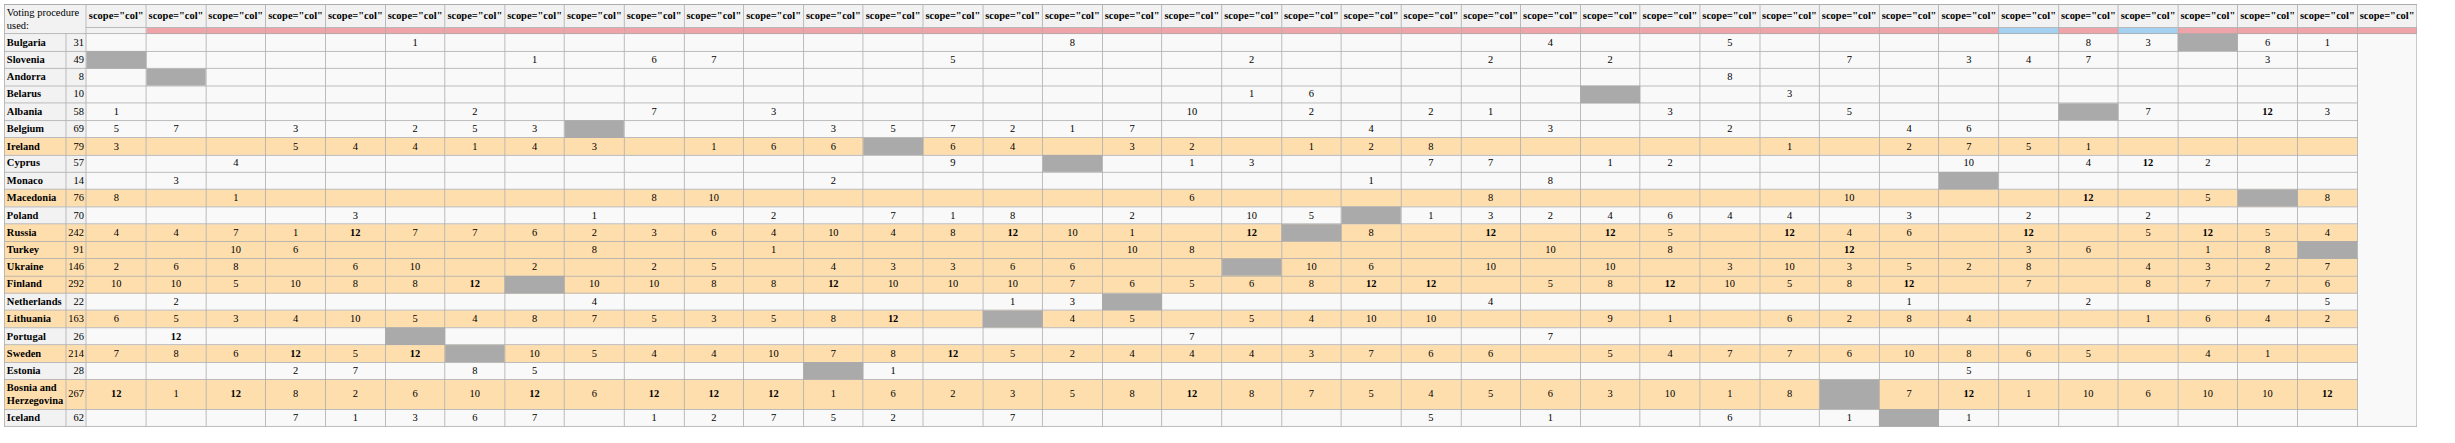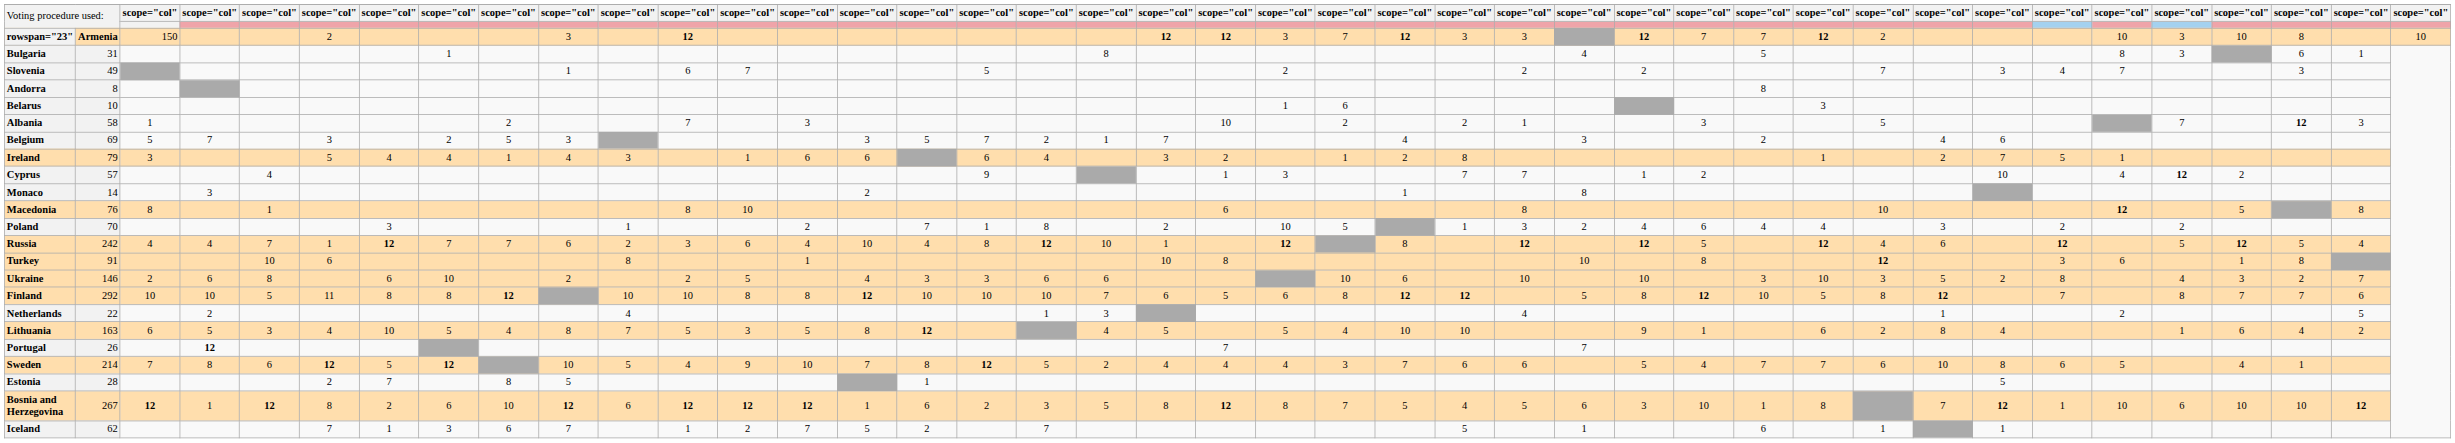+ row: (40, 36)
(296, 284) 10 -> (329, 295) 11
(714, 353) 4 -> (748, 364) 9
